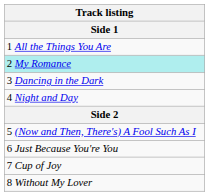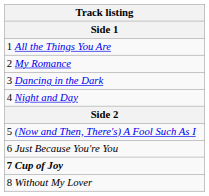(39, 64) paleturquoise background -> (39, 64) no background
(34, 166) normal -> (35, 166) bold
